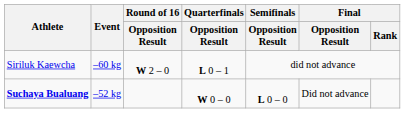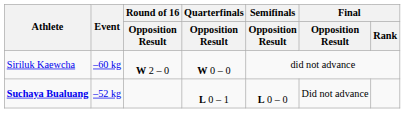(214, 71) L 0 – 1 -> (214, 71) W 0 – 0
(214, 100) W 0 – 0 -> (214, 100) L 0 – 1
